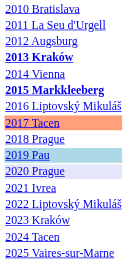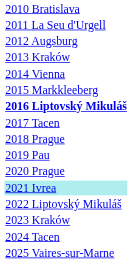(39, 57) bold -> (38, 57) normal
(55, 90) bold -> (52, 90) normal
(63, 106) normal -> (66, 106) bold
(32, 122) lightsalmon background -> (32, 122) no background
(27, 155) lightblue background -> (27, 155) no background
(35, 171) lavender background -> (35, 171) no background
(31, 188) no background -> (31, 188) paleturquoise background
